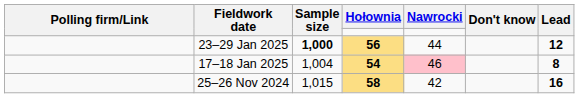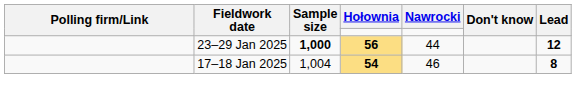(435, 63) pink background -> (433, 63) no background
- row: (243, 82)
